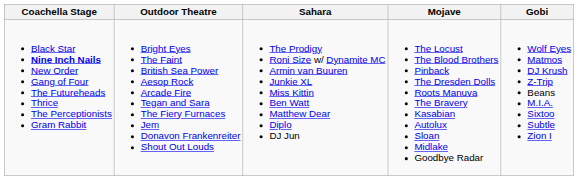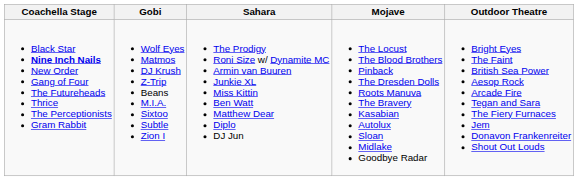columns swapped: (178, 12) <-> (537, 12)
